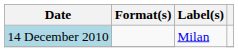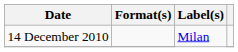(58, 36) lightblue background -> (58, 36) no background
